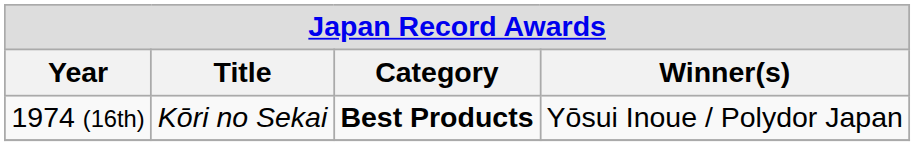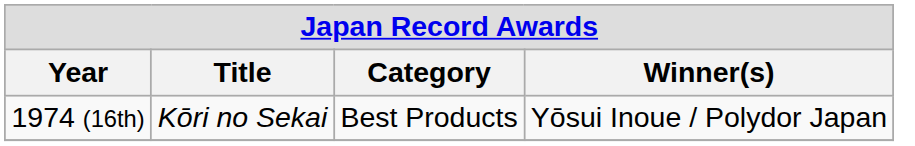(437, 117) bold -> (429, 117) normal
